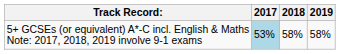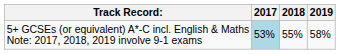(292, 35) 58% -> (292, 35) 55%
